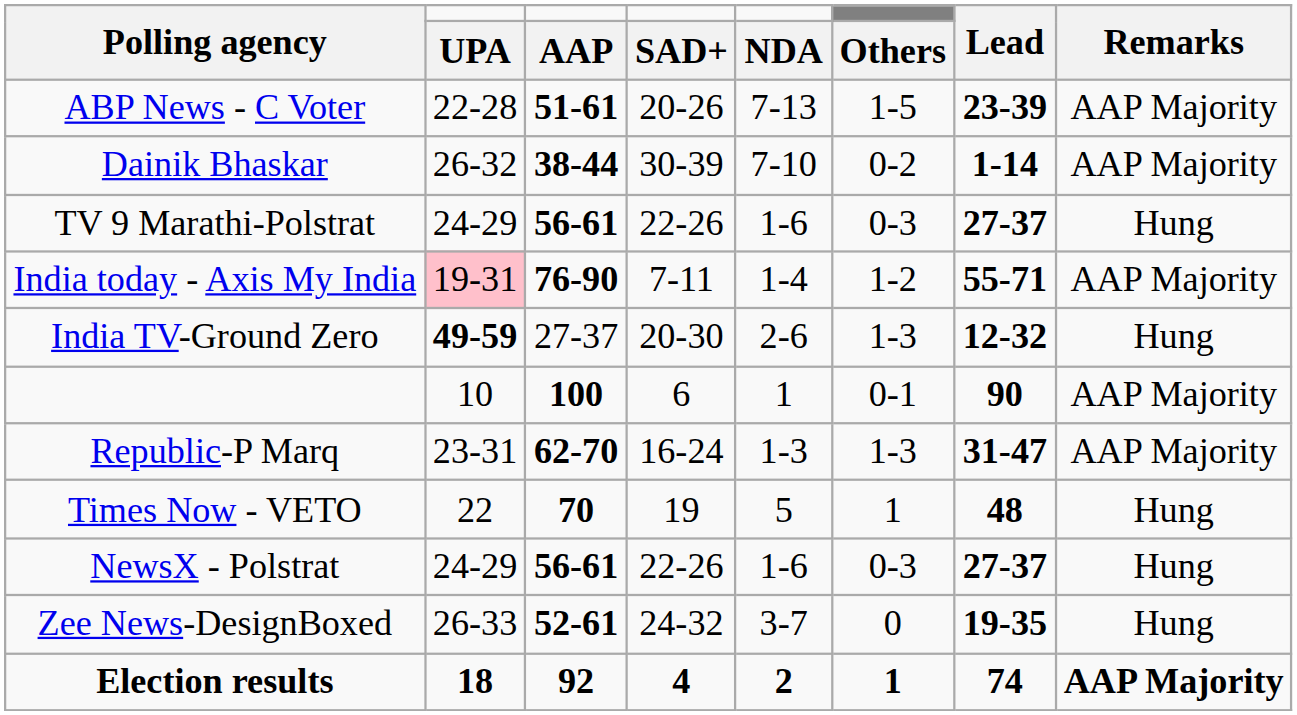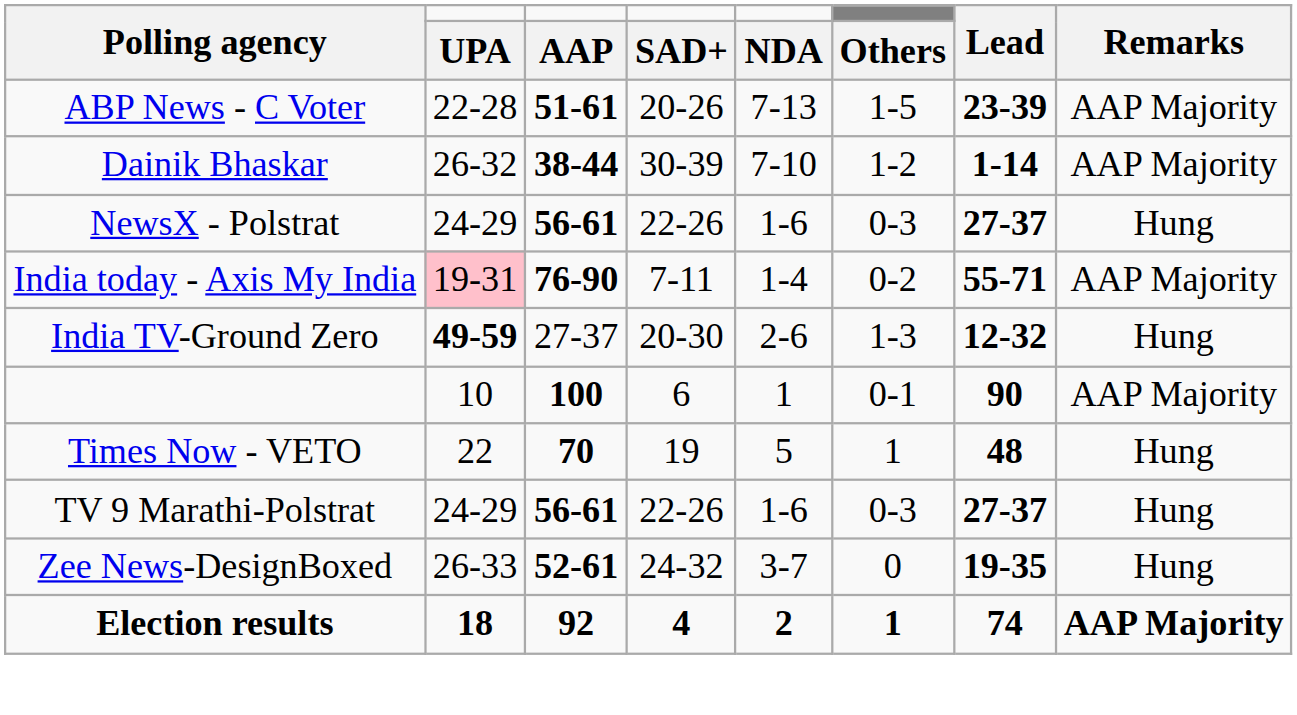(893, 164) 0-2 -> (893, 164) 1-2
rows swapped: (215, 565) <-> (215, 221)
(893, 279) 1-2 -> (893, 279) 0-2
- row: (215, 451)
